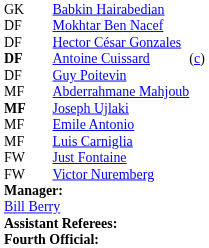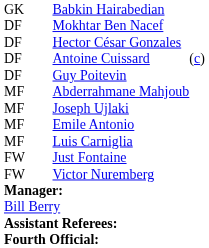(13, 58) bold -> (13, 58) normal
(15, 108) bold -> (14, 108) normal
